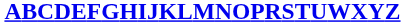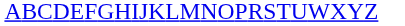(202, 11) bold -> (191, 11) normal
